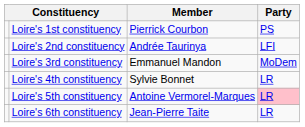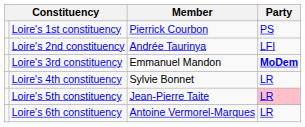(278, 63) normal -> (279, 63) bold
(192, 96) Antoine Vermorel-Marques -> (169, 96) Jean-Pierre Taite
(169, 113) Jean-Pierre Taite -> (192, 113) Antoine Vermorel-Marques
